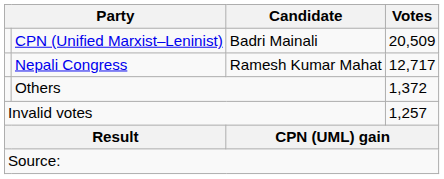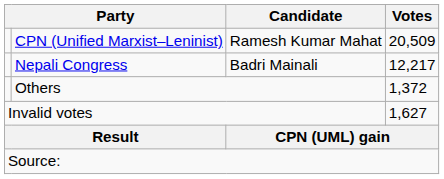(274, 40) Badri Mainali -> (306, 40) Ramesh Kumar Mahat
(306, 64) Ramesh Kumar Mahat -> (274, 64) Badri Mainali
(412, 64) 12,717 -> (412, 64) 12,217
(408, 112) 1,257 -> (408, 112) 1,627
